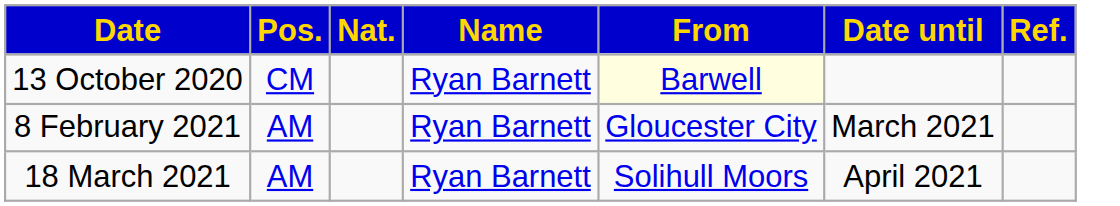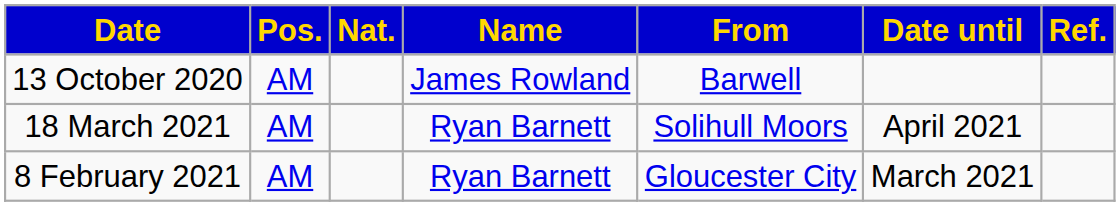(290, 79) CM -> (290, 79) AM
(500, 79) Ryan Barnett -> (520, 79) James Rowland
(711, 79) lightyellow background -> (751, 79) no background
rows swapped: (128, 128) <-> (128, 177)
